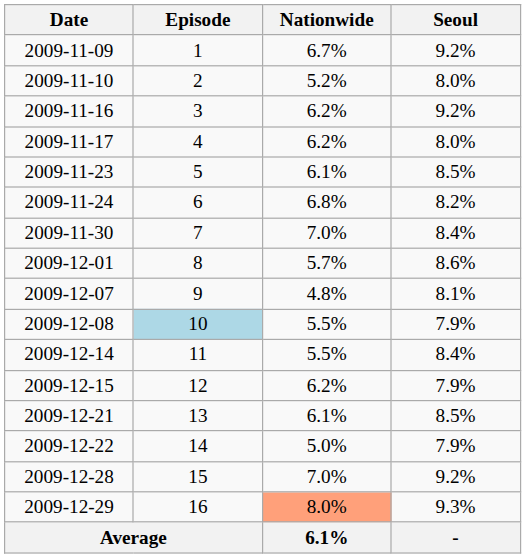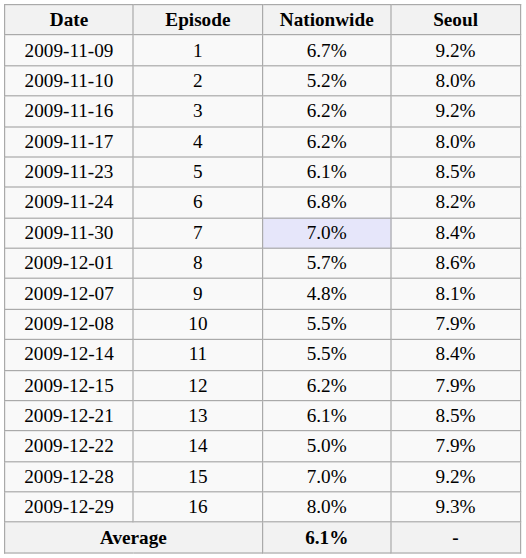(327, 232) no background -> (327, 232) lavender background
(198, 324) lightblue background -> (198, 324) no background
(327, 506) lightsalmon background -> (327, 506) no background
